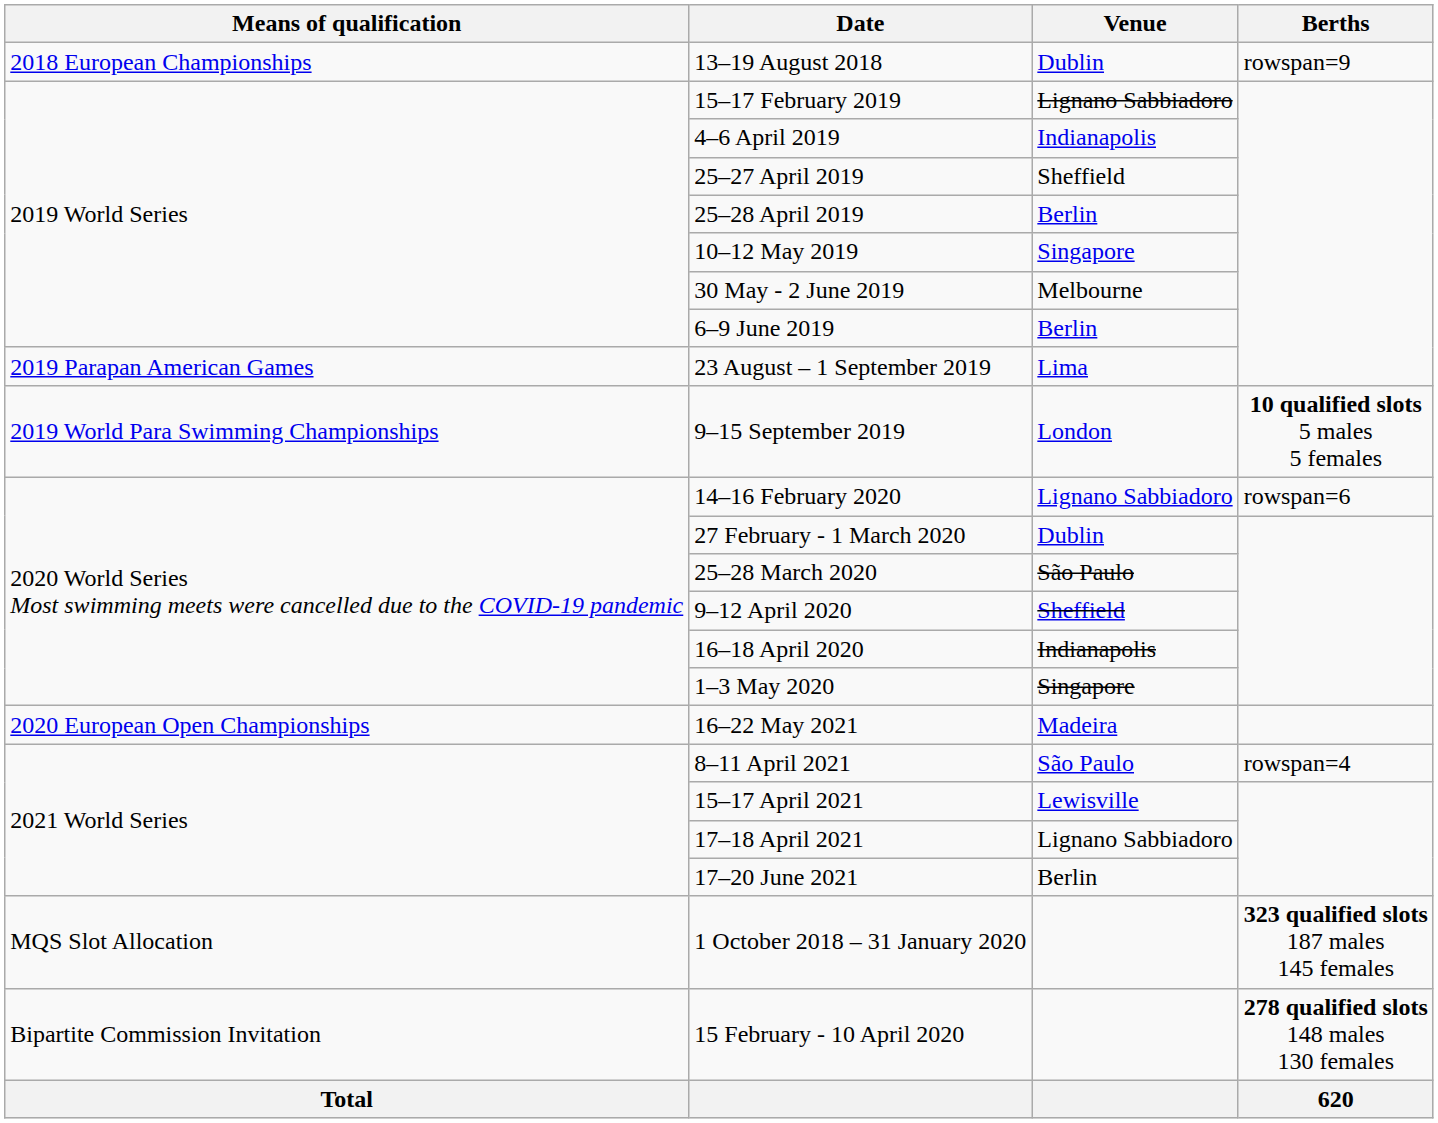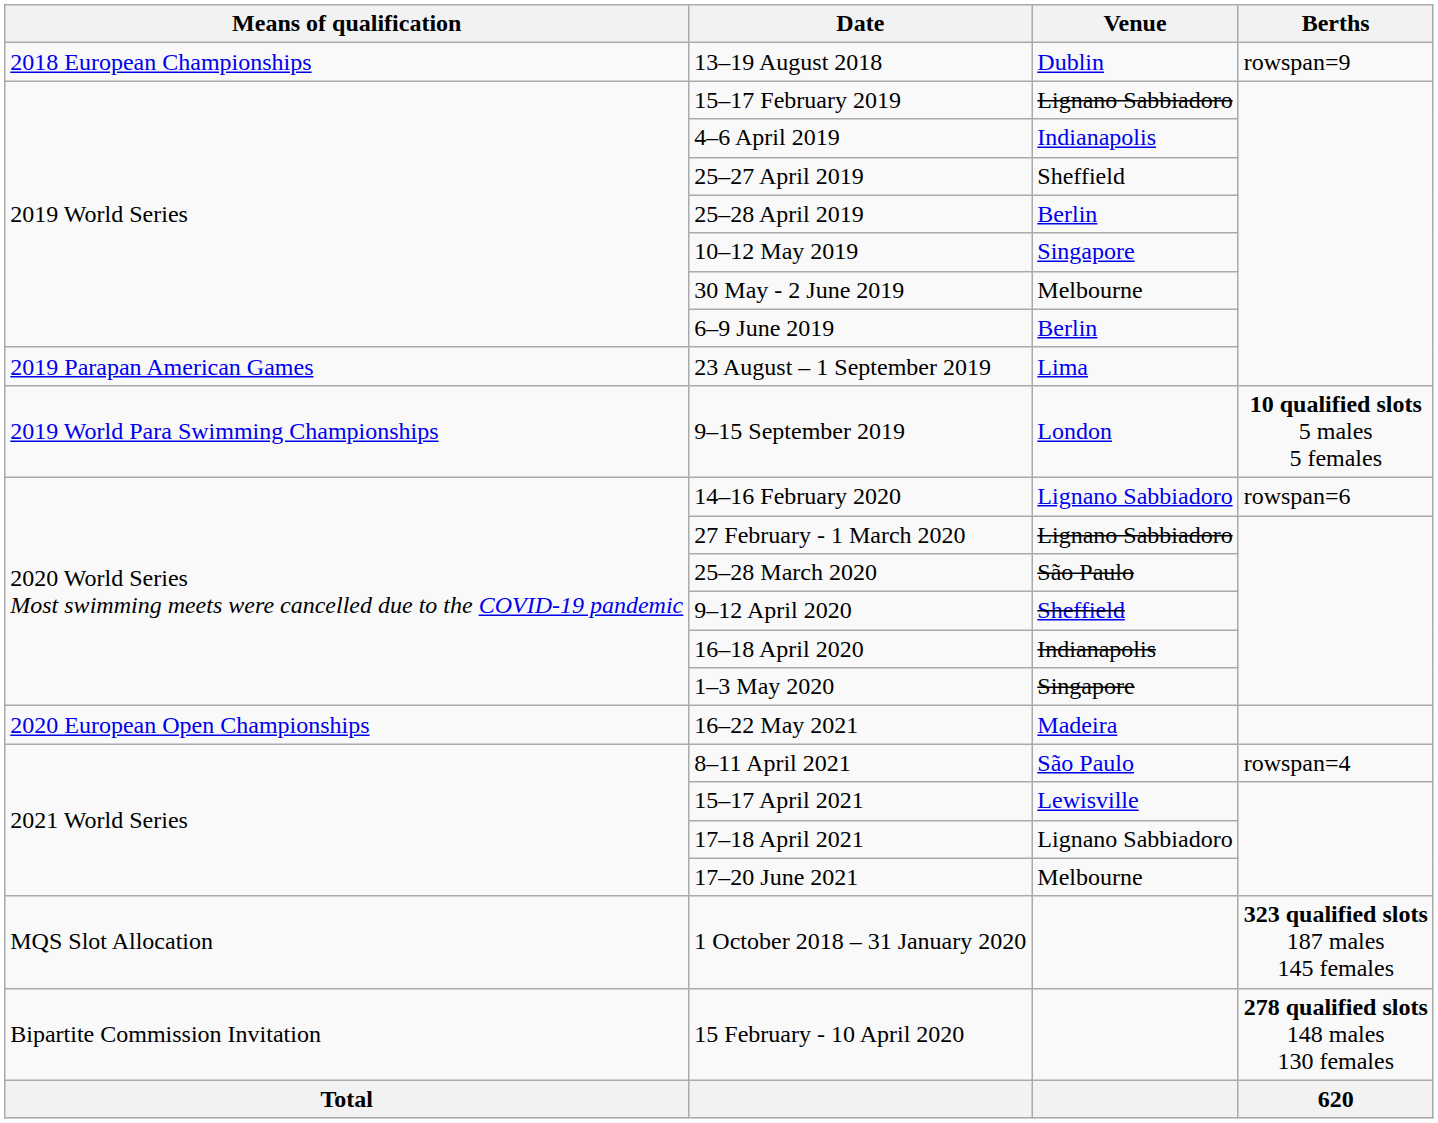(1071, 534) Dublin -> (1135, 534) Lignano Sabbiadoro
(1067, 876) Berlin -> (1090, 876) Melbourne
